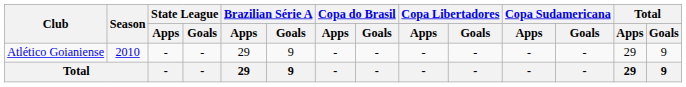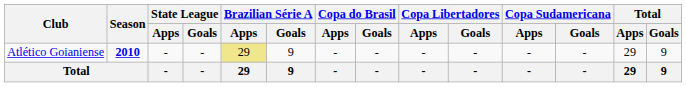(128, 52) normal -> (128, 52) bold
(244, 52) no background -> (244, 52) khaki background
